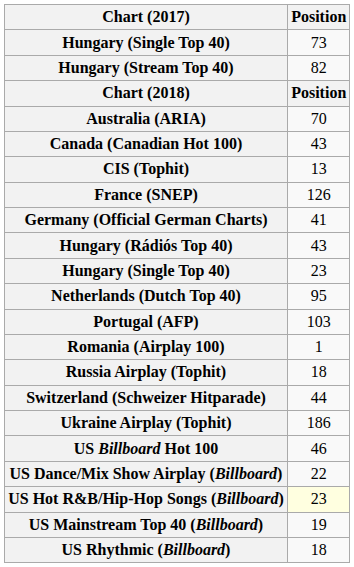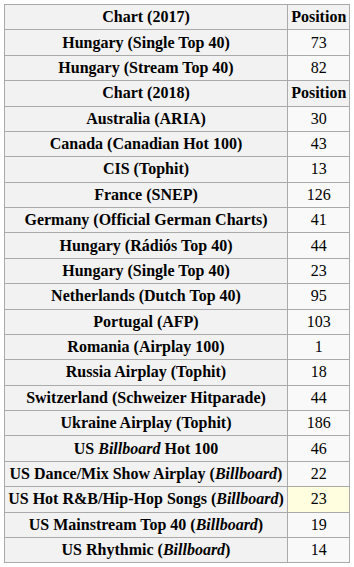(319, 118) 70 -> (319, 118) 30
(319, 245) 43 -> (319, 245) 44
(319, 550) 18 -> (319, 550) 14
